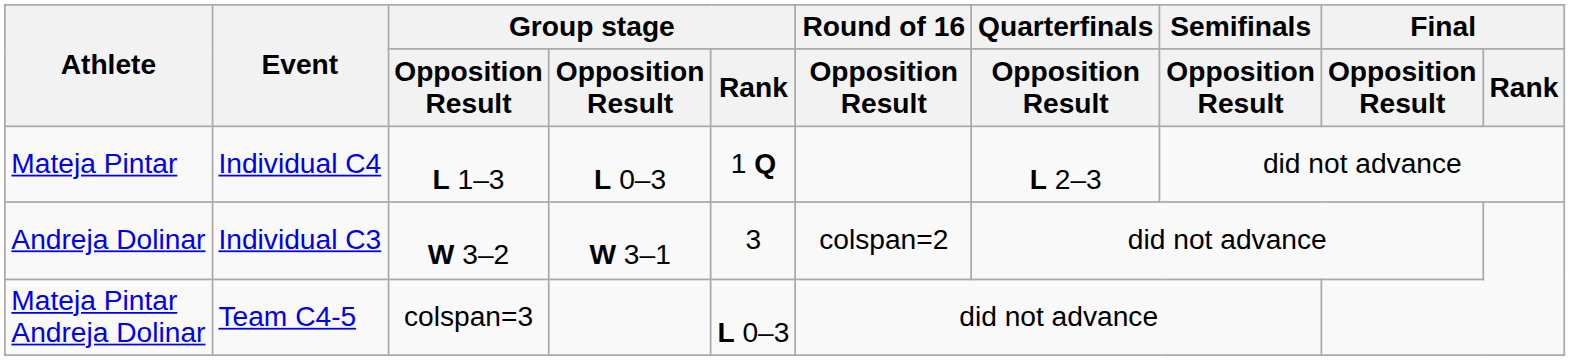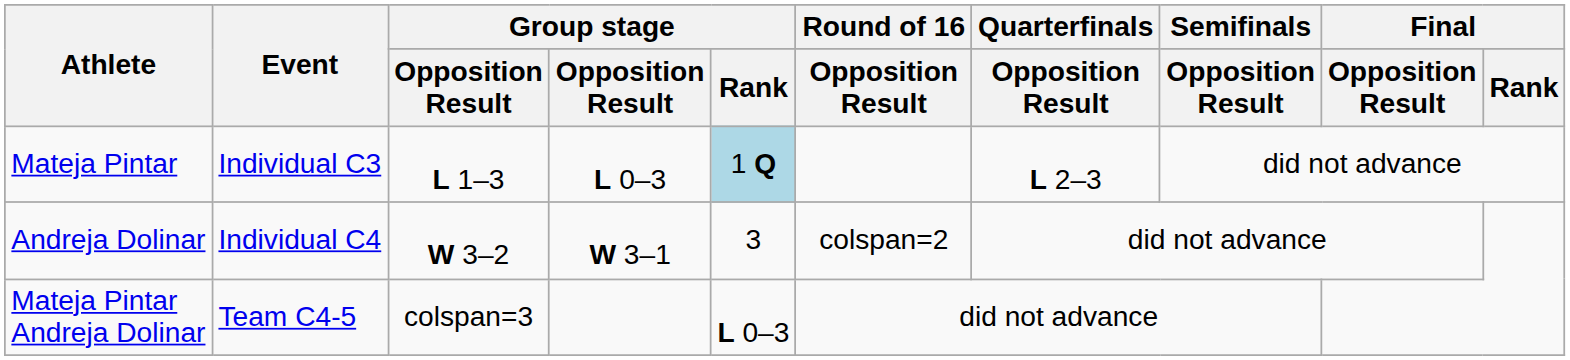(300, 163) Individual C4 -> (300, 163) Individual C3
(753, 163) no background -> (753, 163) lightblue background
(300, 240) Individual C3 -> (300, 240) Individual C4
